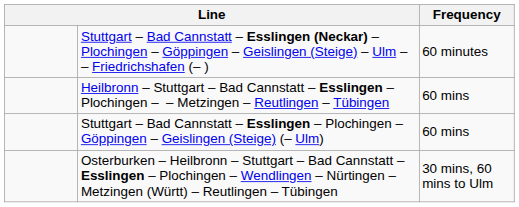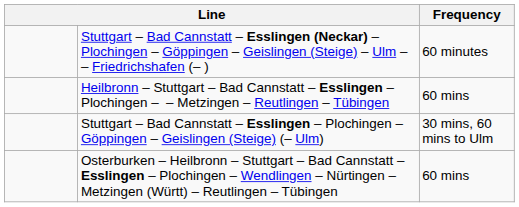(446, 132) 60 mins -> (458, 132) 30 mins, 60 mins to Ulm
(458, 176) 30 mins, 60 mins to Ulm -> (446, 176) 60 mins
